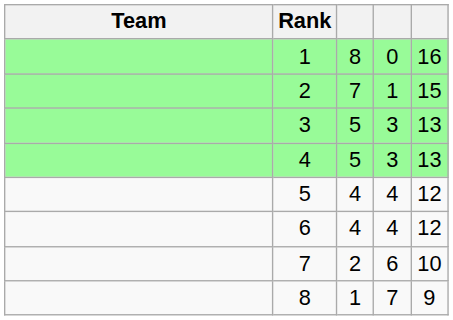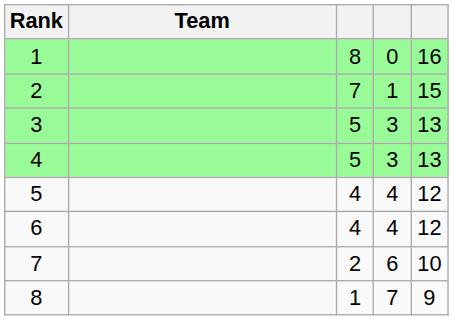columns swapped: (305, 21) <-> (139, 21)
